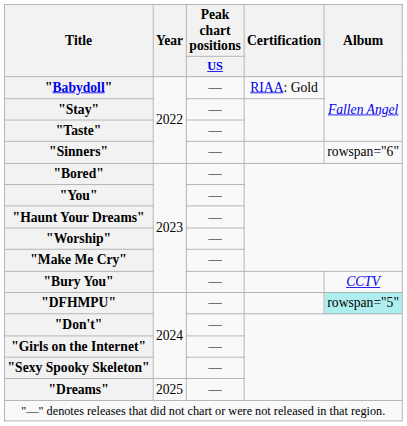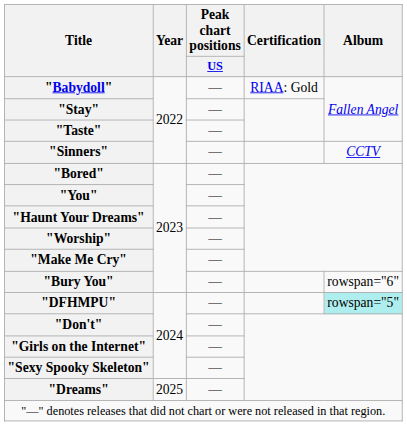(363, 152) rowspan="6" -> (363, 152) CCTV
(363, 281) CCTV -> (363, 281) rowspan="6"
